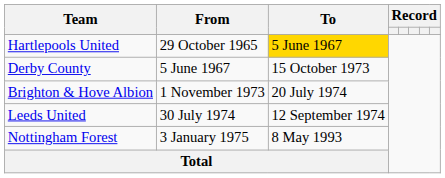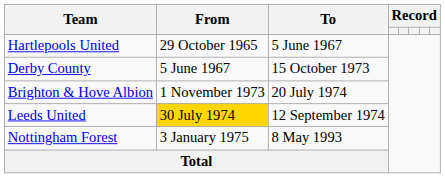(307, 45) gold background -> (307, 45) no background
(197, 115) no background -> (197, 115) gold background
